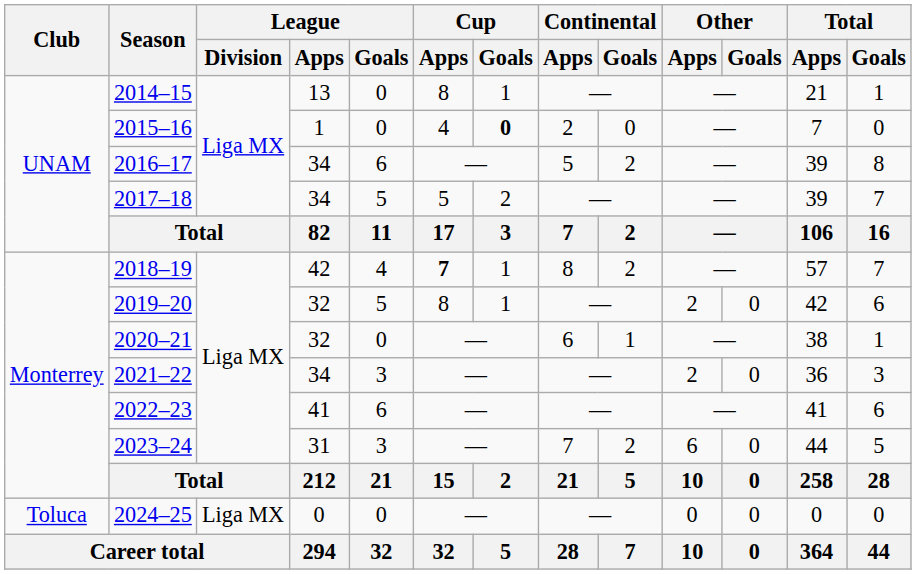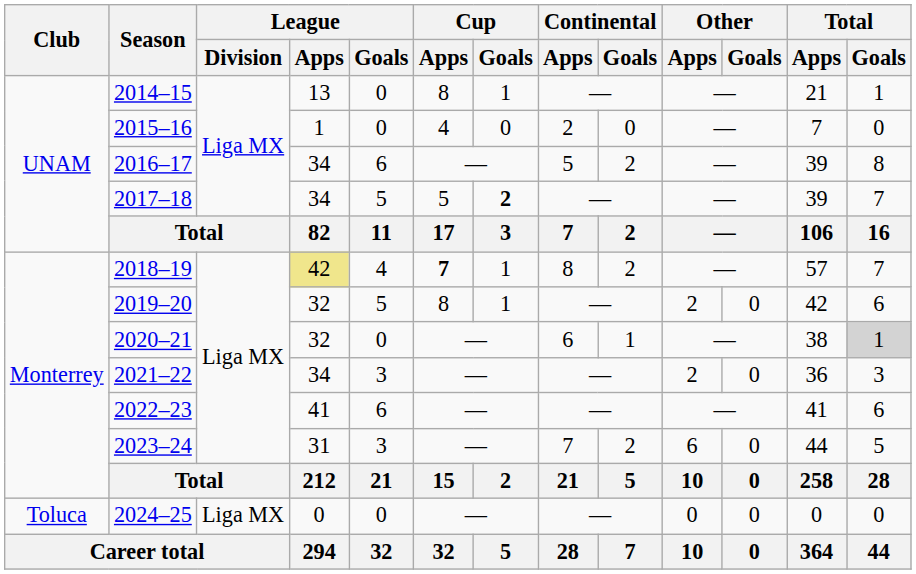(506, 127) bold -> (506, 127) normal
(506, 198) normal -> (506, 198) bold
(319, 269) no background -> (319, 269) khaki background
(879, 339) no background -> (879, 339) lightgrey background
